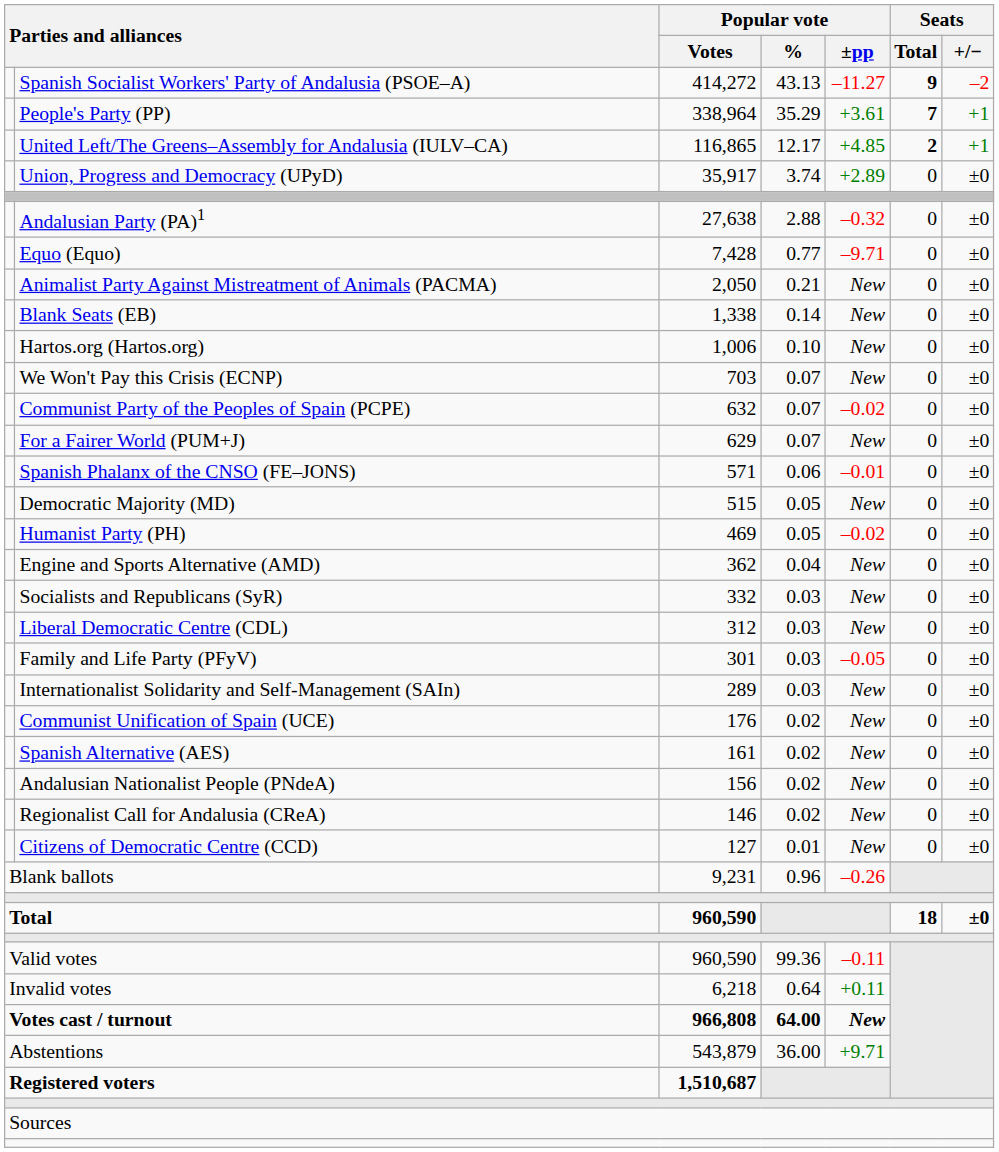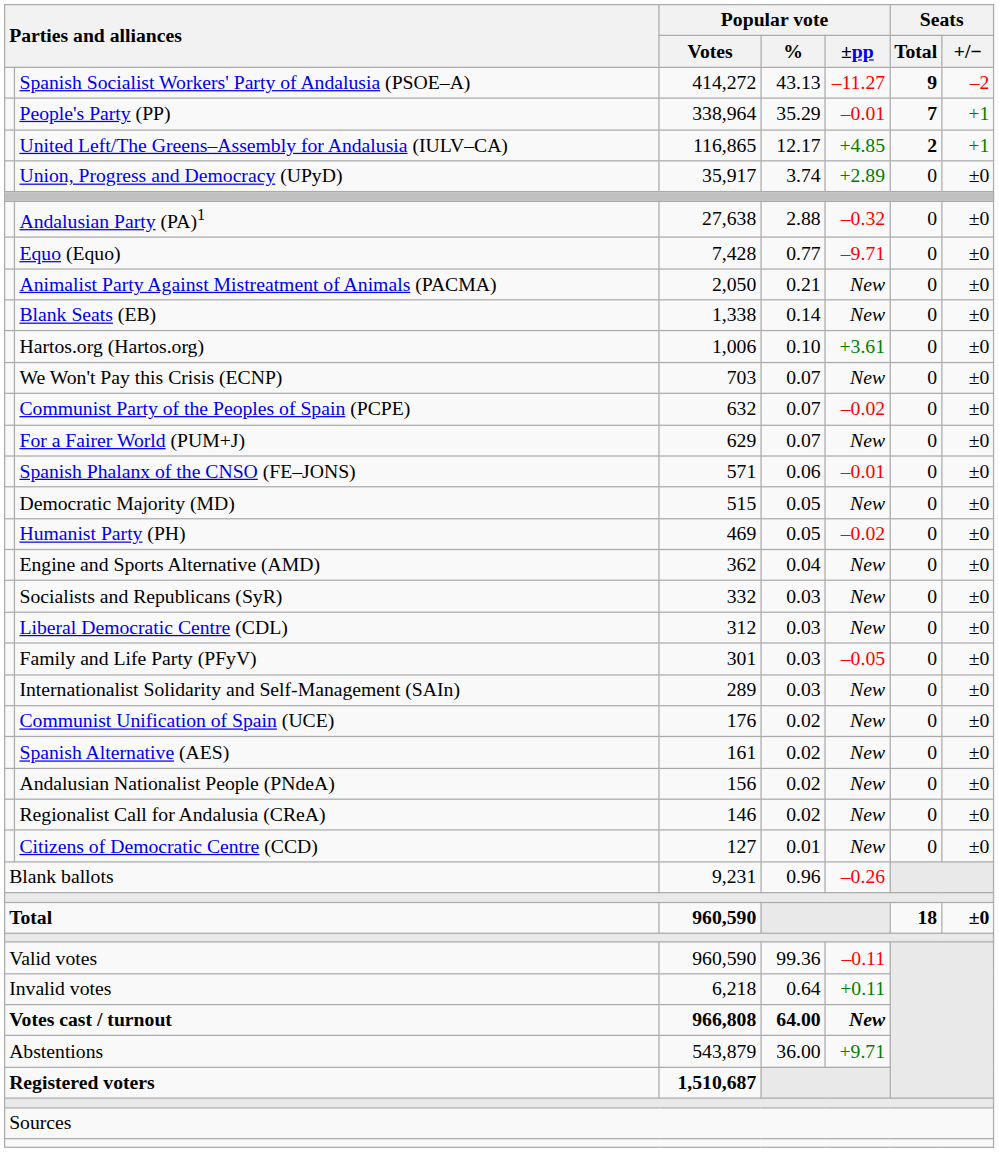(862, 113) +3.61 -> (863, 113) –0.01
(868, 346) New -> (862, 346) +3.61
